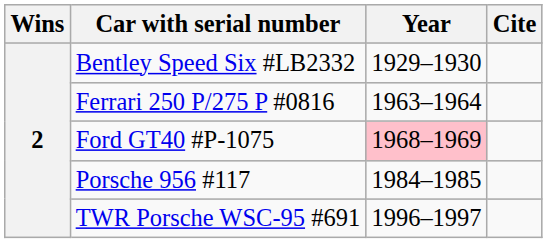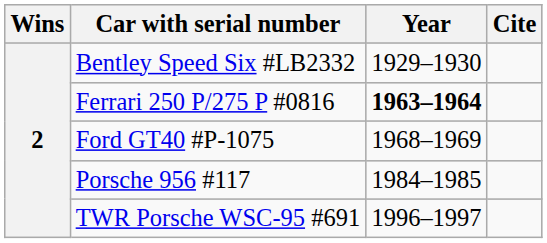(426, 101) normal -> (426, 101) bold
(426, 140) pink background -> (426, 140) no background
